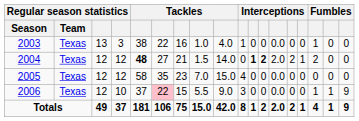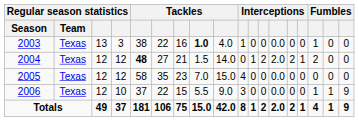(201, 44) normal -> (201, 44) bold
(253, 60) bold -> (253, 60) normal
(264, 60) bold -> (264, 60) normal
(163, 92) pink background -> (163, 92) no background
